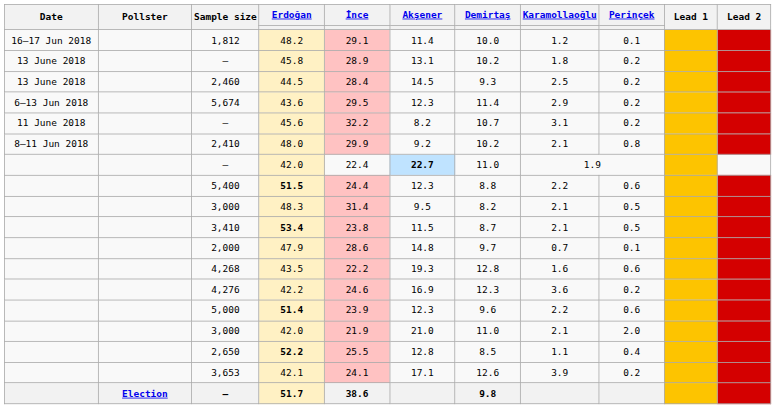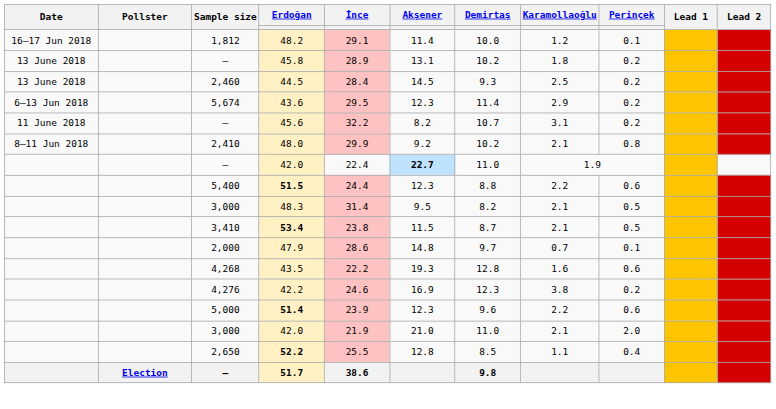(560, 289) 3.6 -> (560, 289) 3.8
- row: (225, 372)
